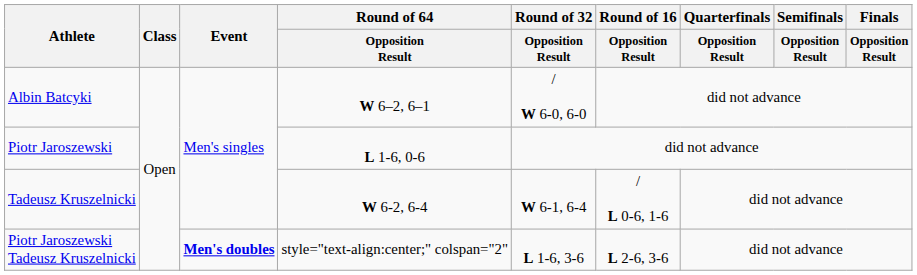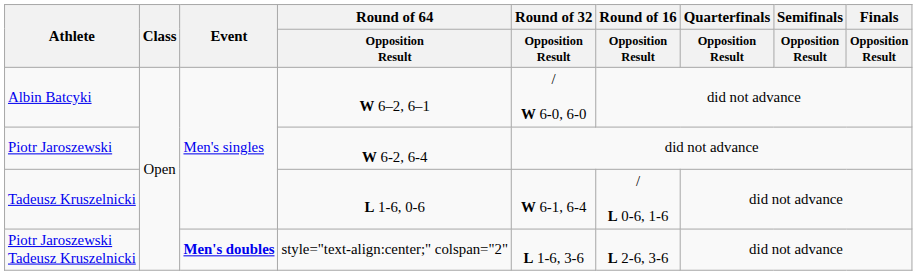(395, 157) L 1-6, 0-6 -> (395, 157) W 6-2, 6-4
(395, 207) W 6-2, 6-4 -> (395, 207) L 1-6, 0-6
